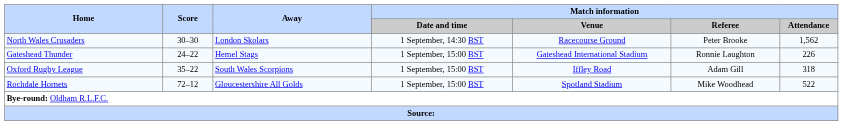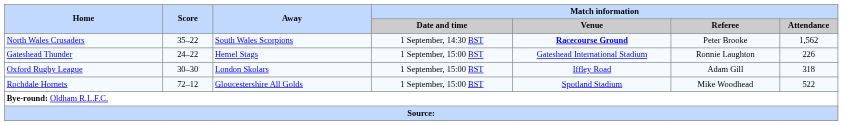(188, 40) 30–30 -> (188, 40) 35–22
(242, 40) London Skolars -> (254, 40) South Wales Scorpions
(592, 40) normal -> (592, 40) bold
(188, 69) 35–22 -> (188, 69) 30–30
(254, 69) South Wales Scorpions -> (242, 69) London Skolars
